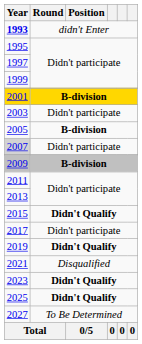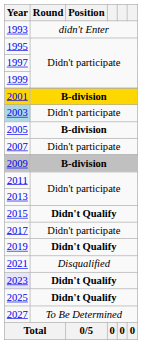(17, 29) bold -> (17, 29) normal
(17, 113) no background -> (17, 113) lightblue background
(17, 146) lightgrey background -> (17, 146) no background
(17, 280) no background -> (17, 280) lavender background
